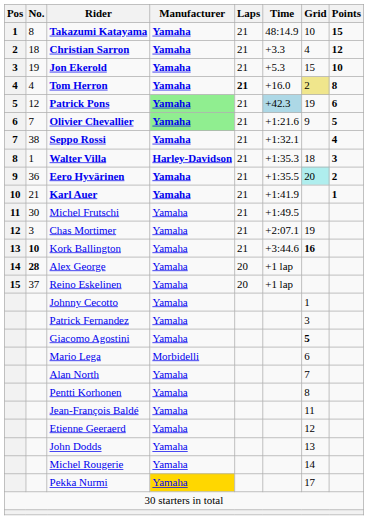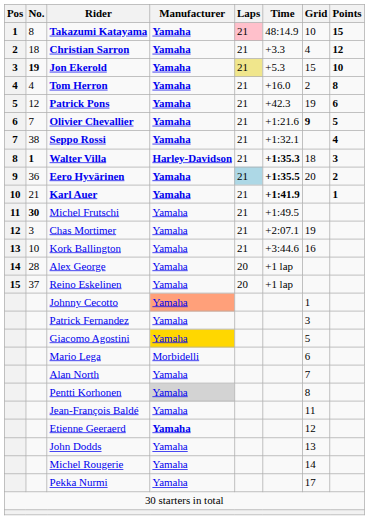(243, 31) no background -> (243, 31) pink background
(34, 67) normal -> (34, 67) bold
(243, 67) no background -> (243, 67) khaki background
(243, 85) bold -> (243, 85) normal
(307, 85) khaki background -> (308, 85) no background
(172, 103) lightgreen background -> (172, 103) no background
(278, 103) lightblue background -> (278, 103) no background
(172, 121) lightgreen background -> (172, 121) no background
(307, 121) normal -> (308, 121) bold
(31, 158) normal -> (31, 158) bold
(282, 158) normal -> (282, 158) bold
(243, 176) no background -> (243, 176) lightblue background
(282, 176) normal -> (282, 176) bold
(310, 176) paleturquoise background -> (310, 176) no background
(282, 194) normal -> (282, 194) bold
(34, 212) normal -> (34, 212) bold
(34, 248) bold -> (34, 248) normal
(310, 248) bold -> (310, 248) normal
(34, 266) bold -> (34, 266) normal
(170, 302) no background -> (170, 302) lightsalmon background
(170, 338) no background -> (170, 338) gold background
(307, 338) bold -> (308, 338) normal
(170, 392) no background -> (170, 392) lightgrey background
(170, 428) normal -> (172, 428) bold
(170, 482) gold background -> (170, 482) no background
